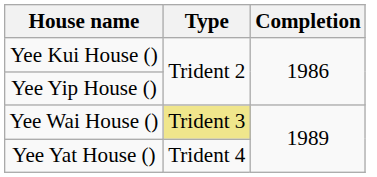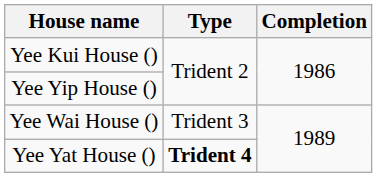(207, 121) khaki background -> (210, 121) no background
(207, 155) normal -> (210, 155) bold
